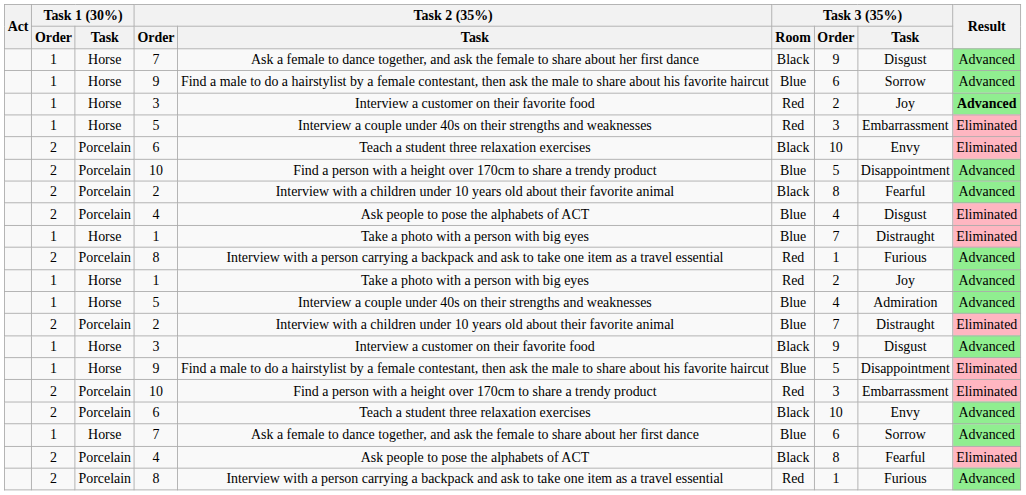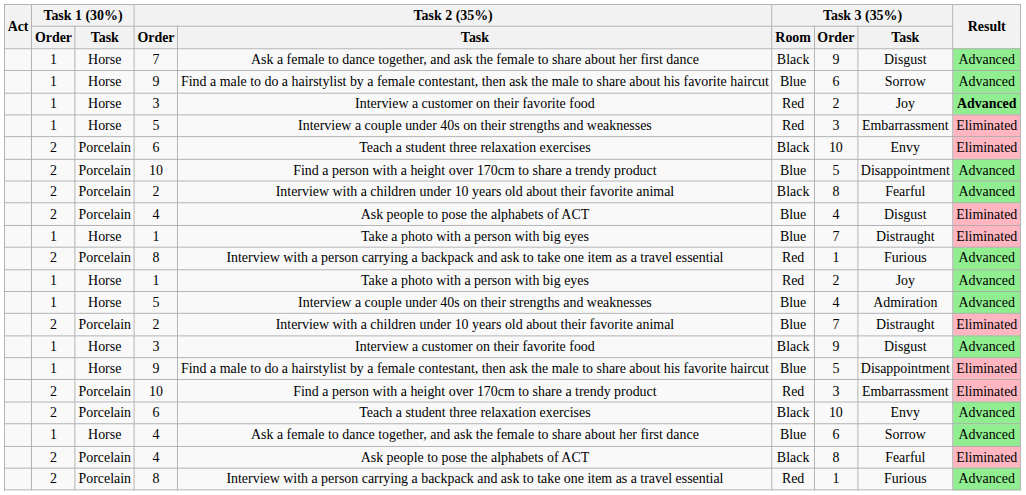(156, 434) 7 -> (156, 434) 4
